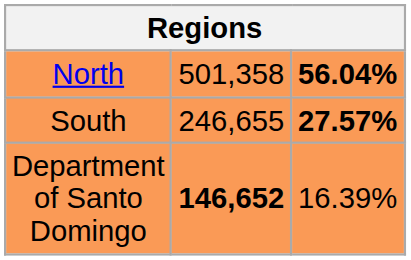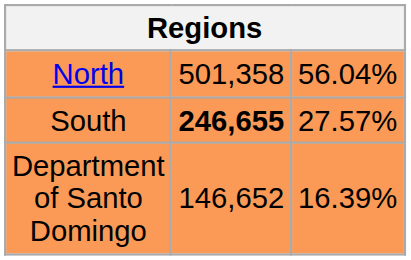(348, 74) bold -> (348, 74) normal
(231, 120) normal -> (231, 120) bold
(348, 120) bold -> (348, 120) normal
(231, 198) bold -> (231, 198) normal
